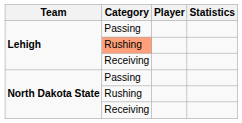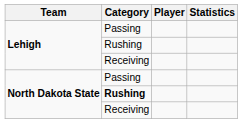(123, 45) lightsalmon background -> (123, 45) no background
(123, 94) normal -> (125, 94) bold
